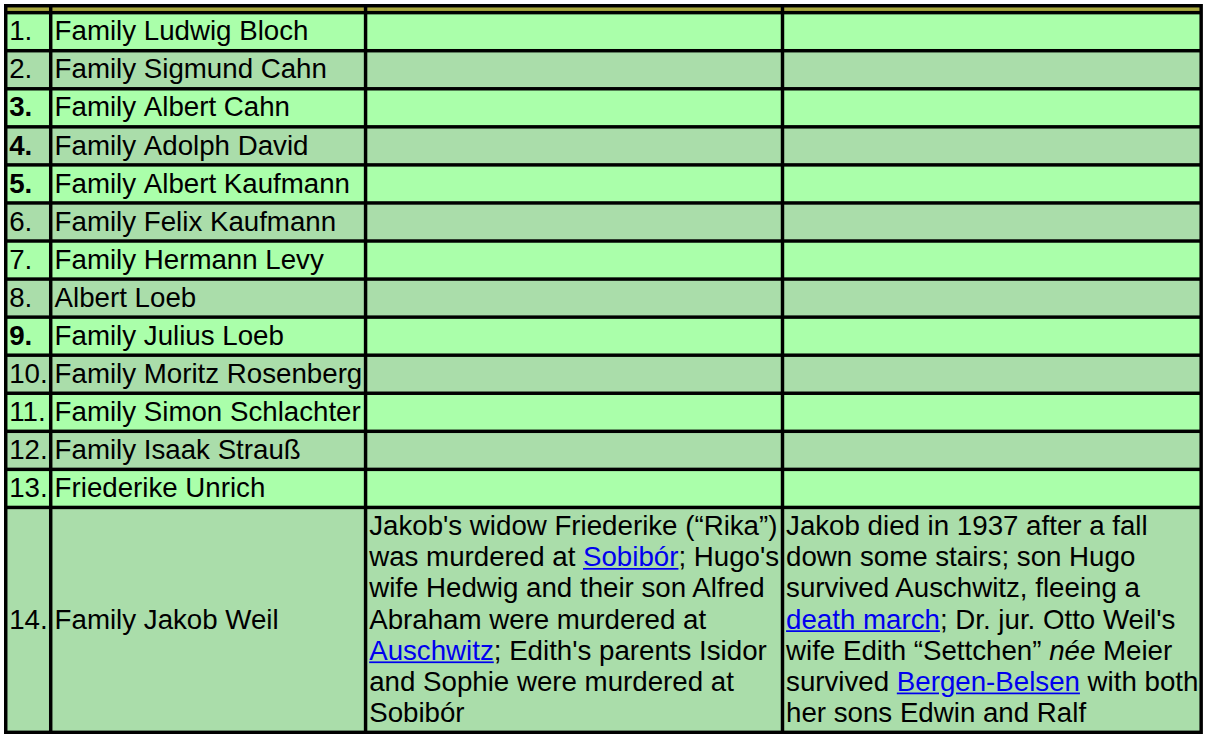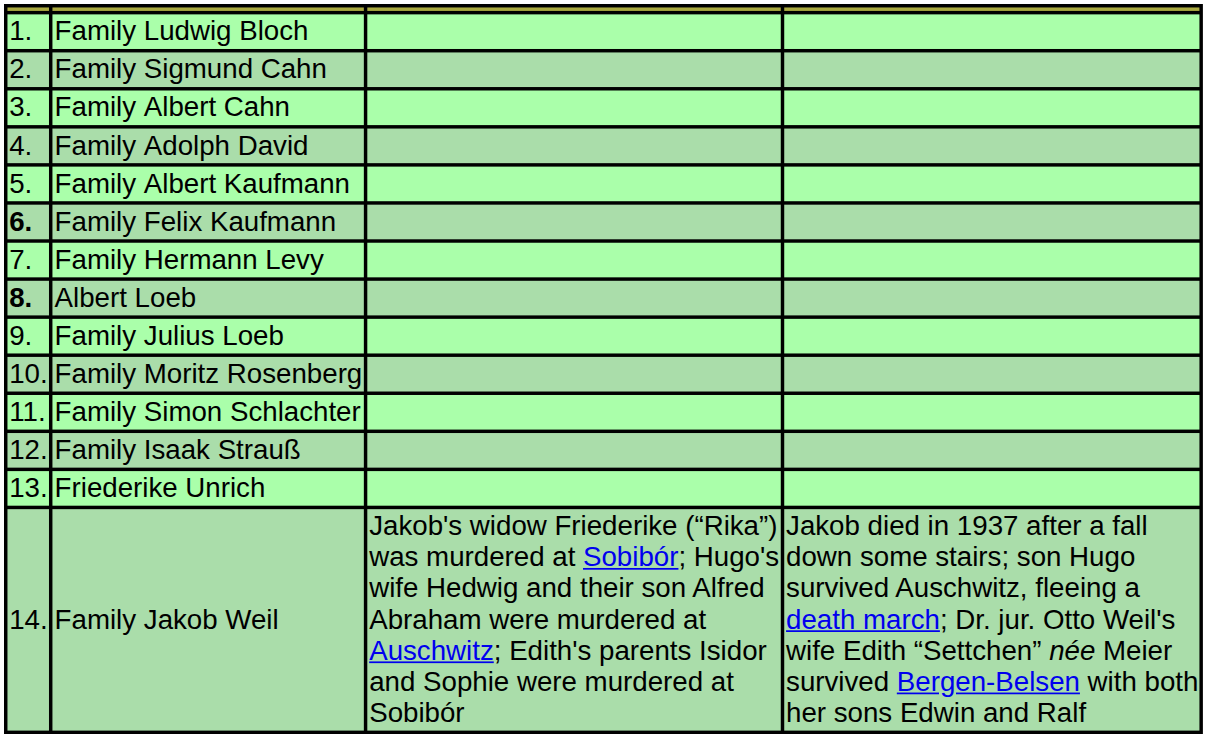(21, 107) bold -> (21, 107) normal
(21, 145) bold -> (21, 145) normal
(21, 183) bold -> (21, 183) normal
(21, 221) normal -> (21, 221) bold
(21, 297) normal -> (21, 297) bold
(21, 335) bold -> (21, 335) normal
